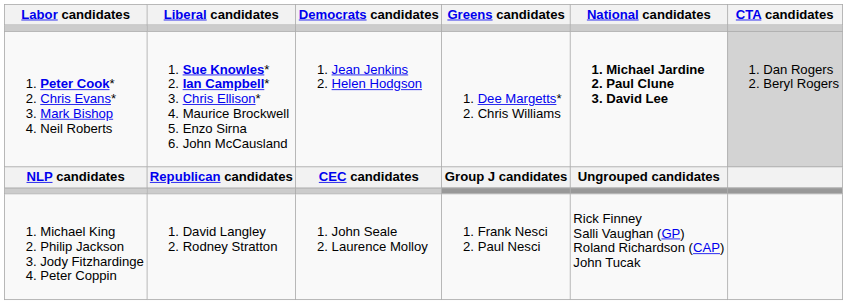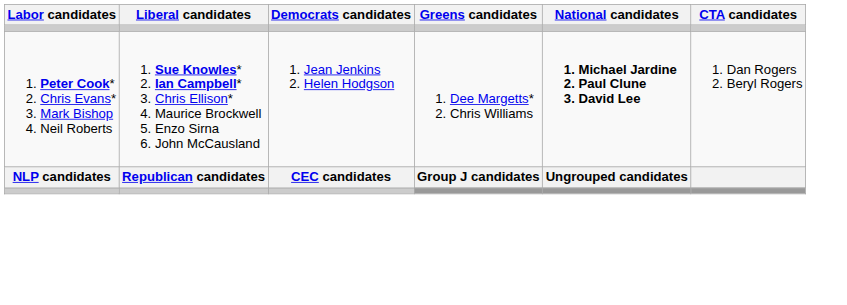(785, 77) lightgrey background -> (748, 77) no background
- row: (76, 254)
